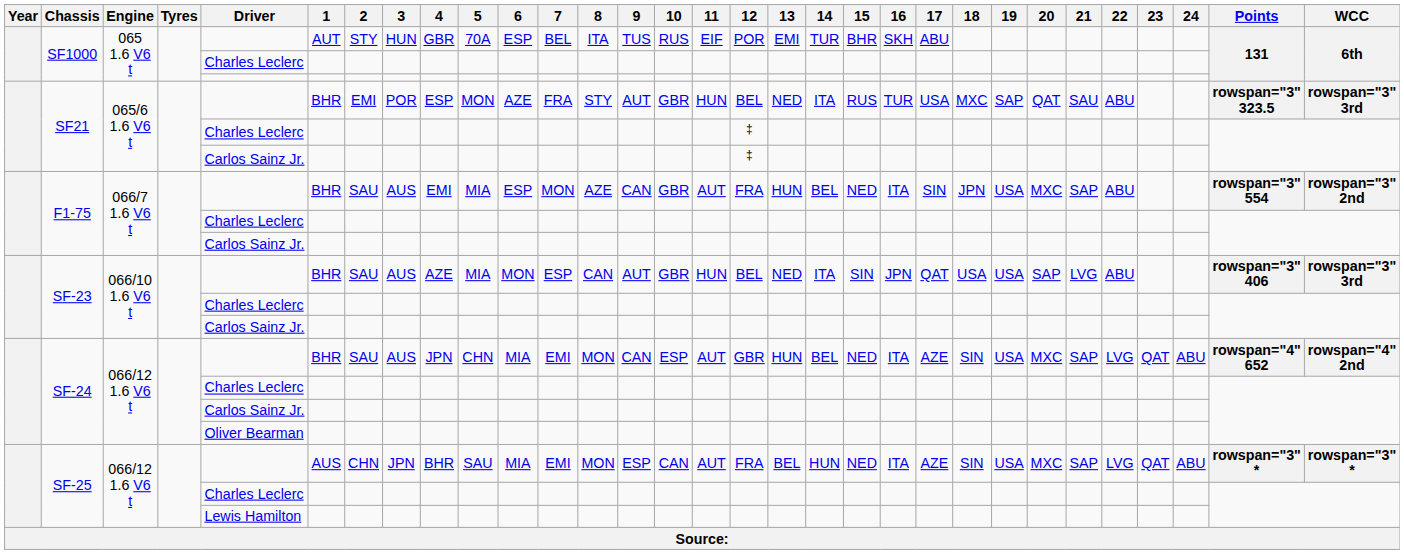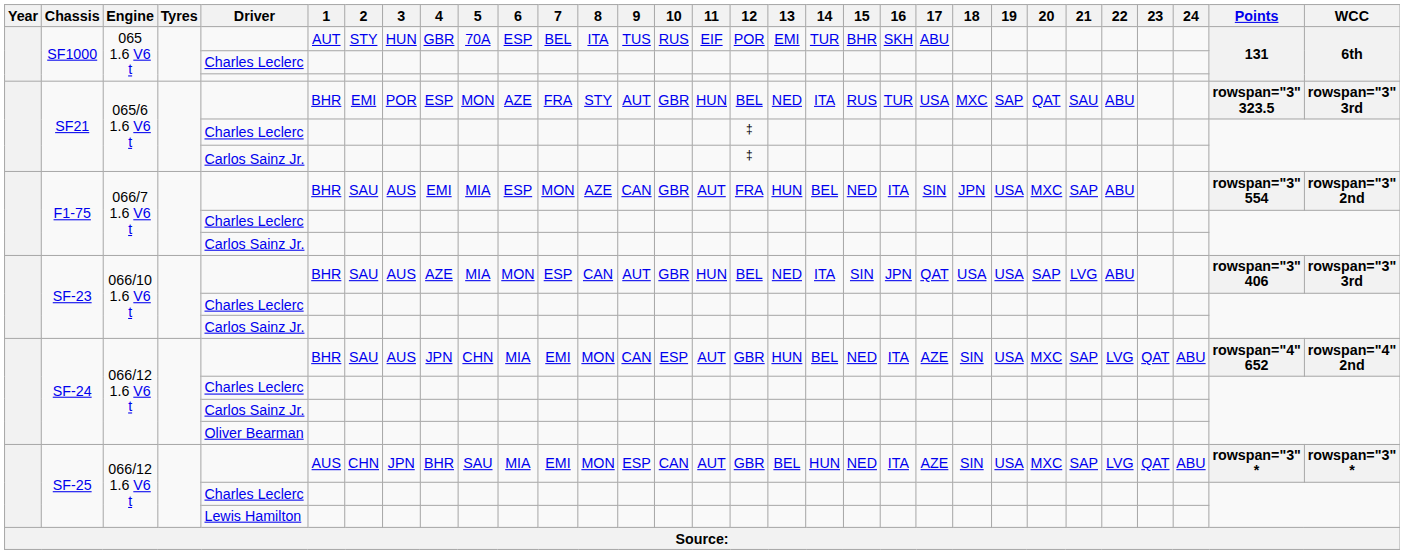(749, 463) FRA -> (749, 463) GBR
